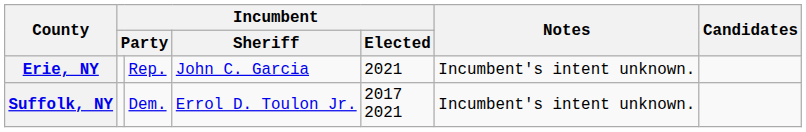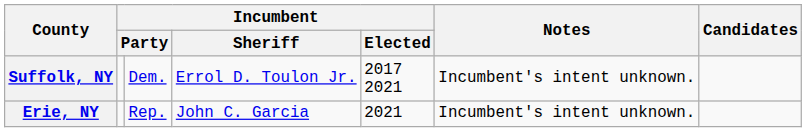rows swapped: (61, 69) <-> (61, 104)
